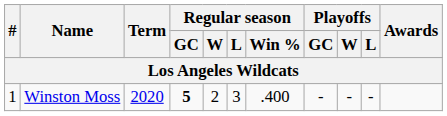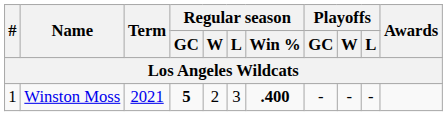(147, 96) 2020 -> (147, 96) 2021
(275, 96) normal -> (275, 96) bold
